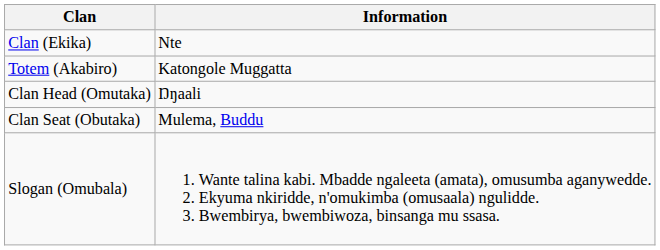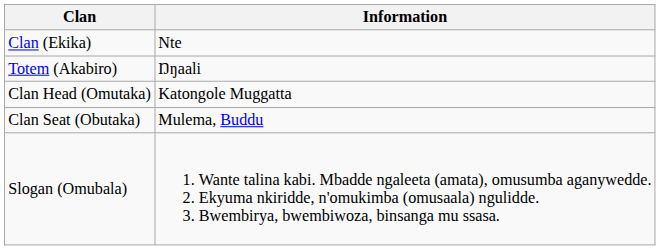(225, 68) Katongole Muggatta -> (180, 68) Ŋŋaali
(180, 94) Ŋŋaali -> (225, 94) Katongole Muggatta
